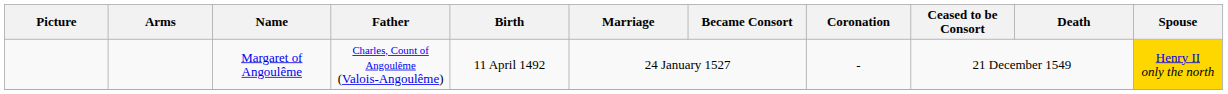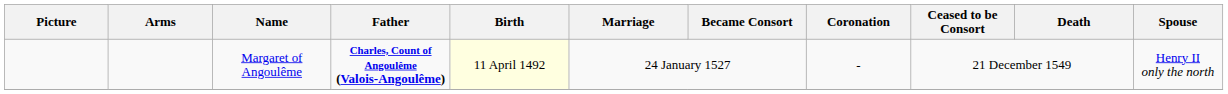(391, 65) normal -> (391, 64) bold
(509, 64) no background -> (509, 64) lightyellow background
(1178, 64) gold background -> (1178, 64) no background
